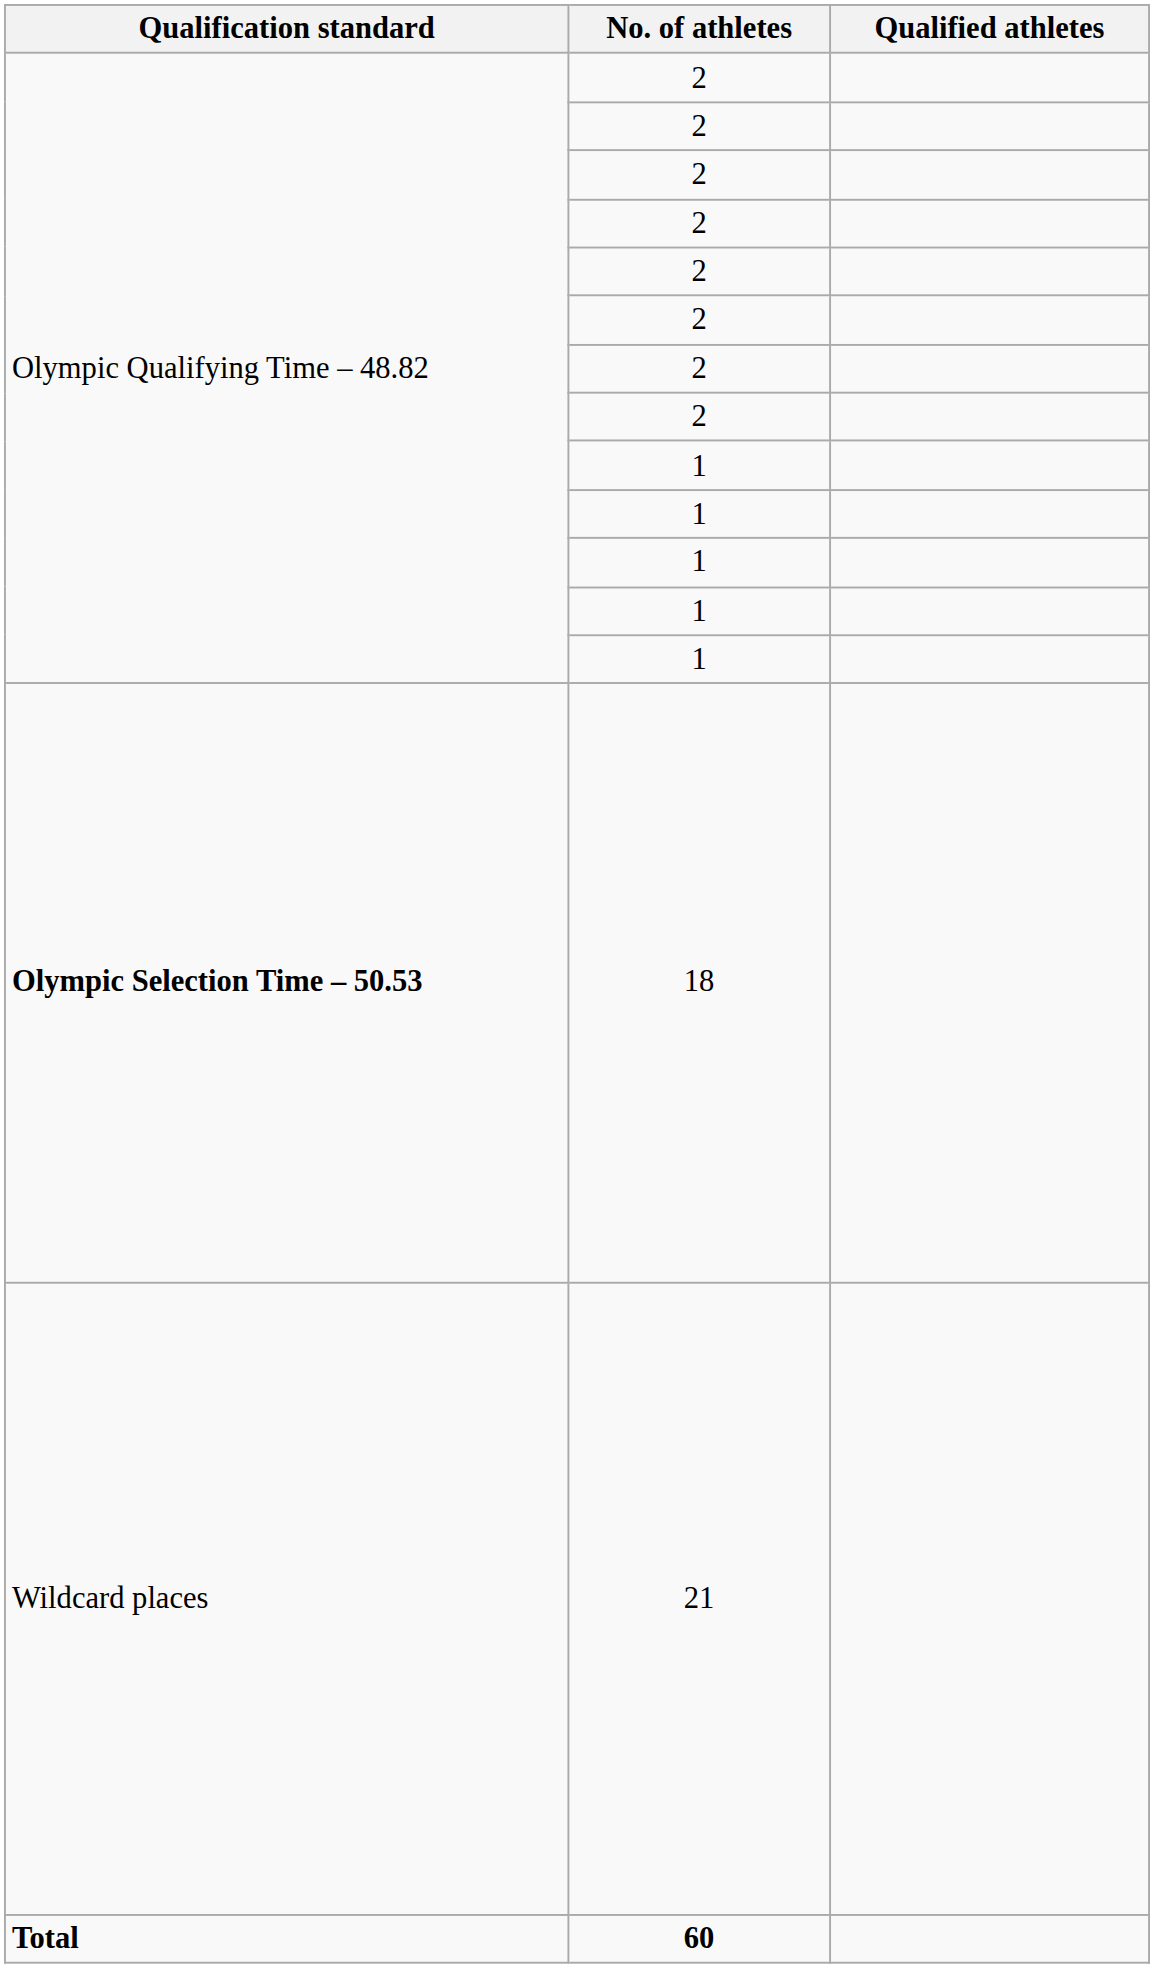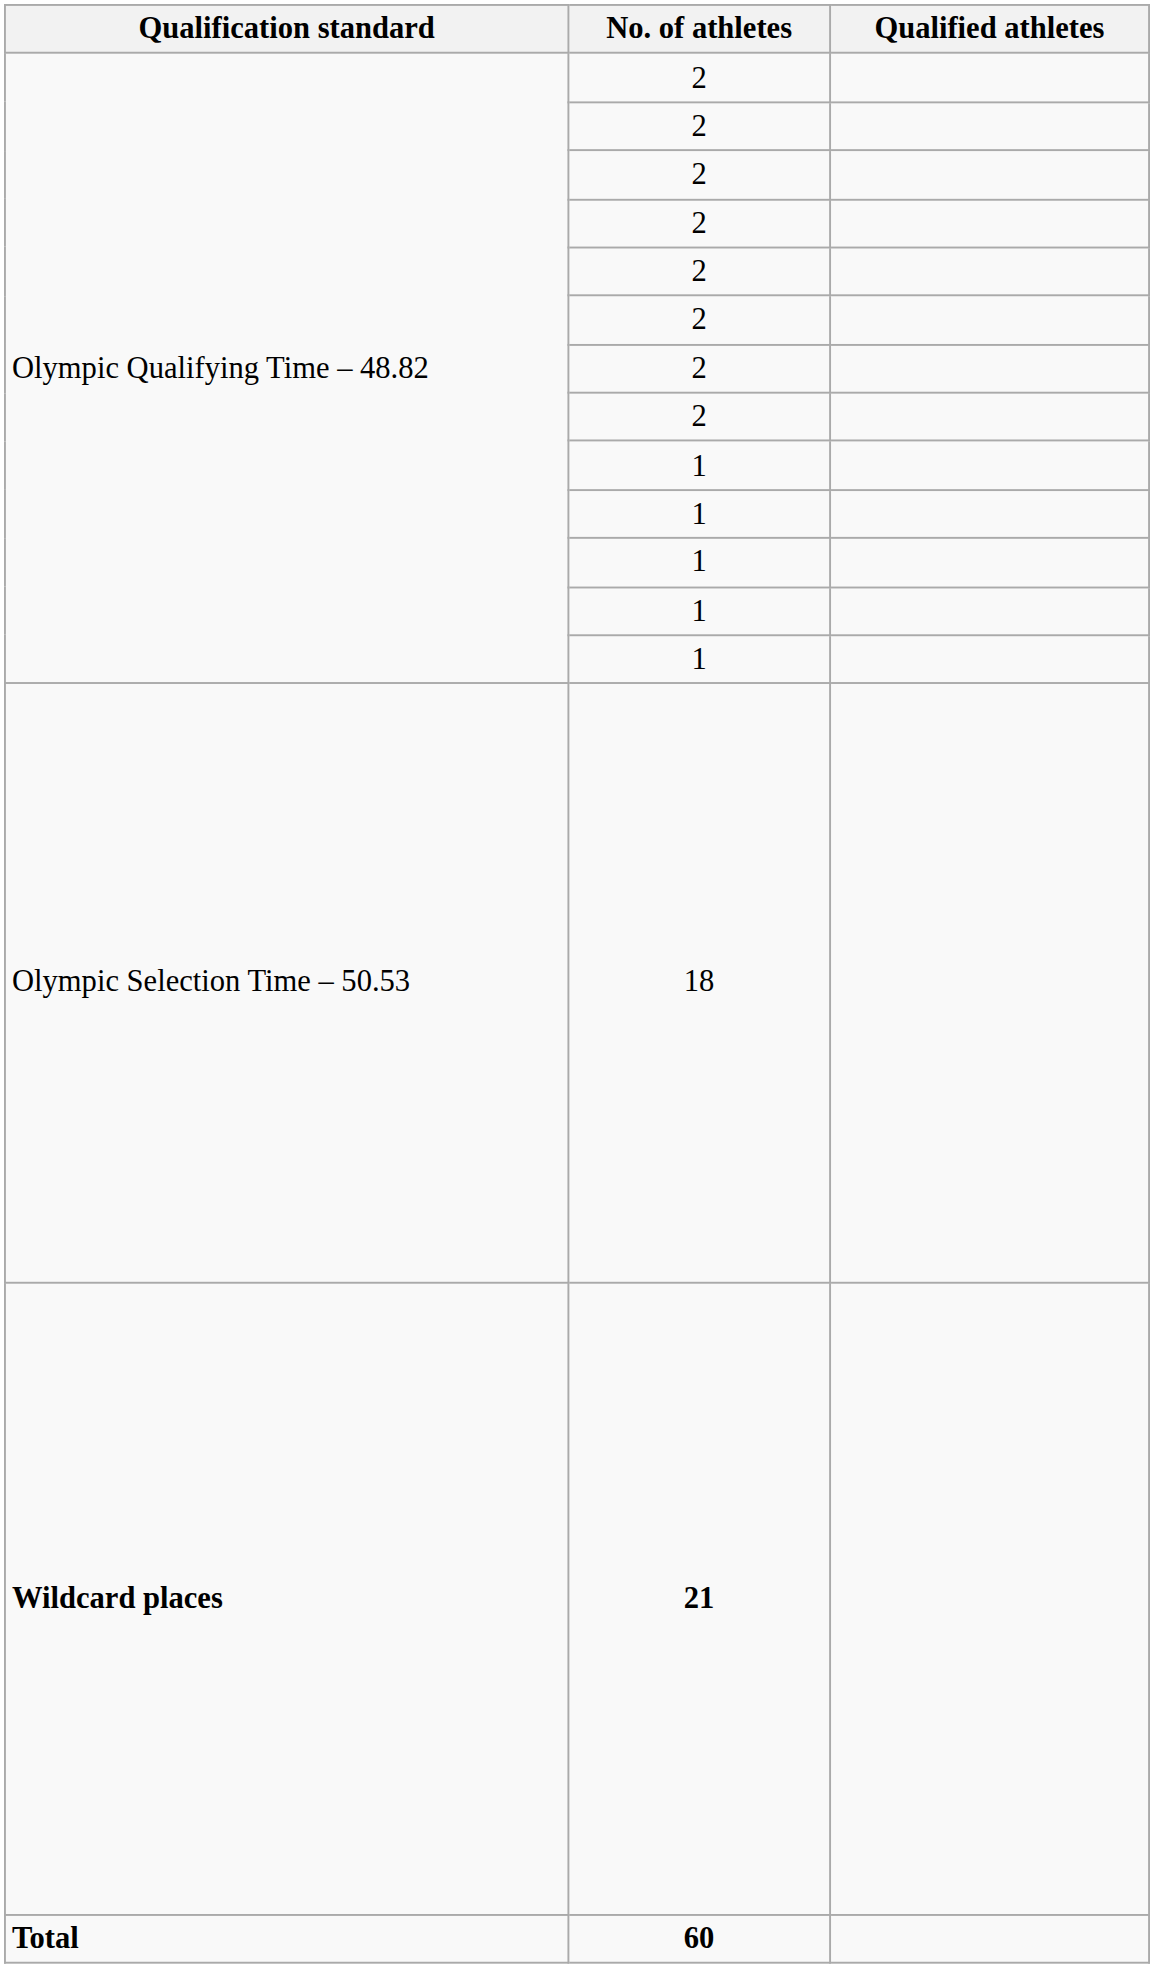(217, 982) bold -> (211, 982) normal
(110, 1598) normal -> (117, 1598) bold
(699, 1598) normal -> (699, 1598) bold
